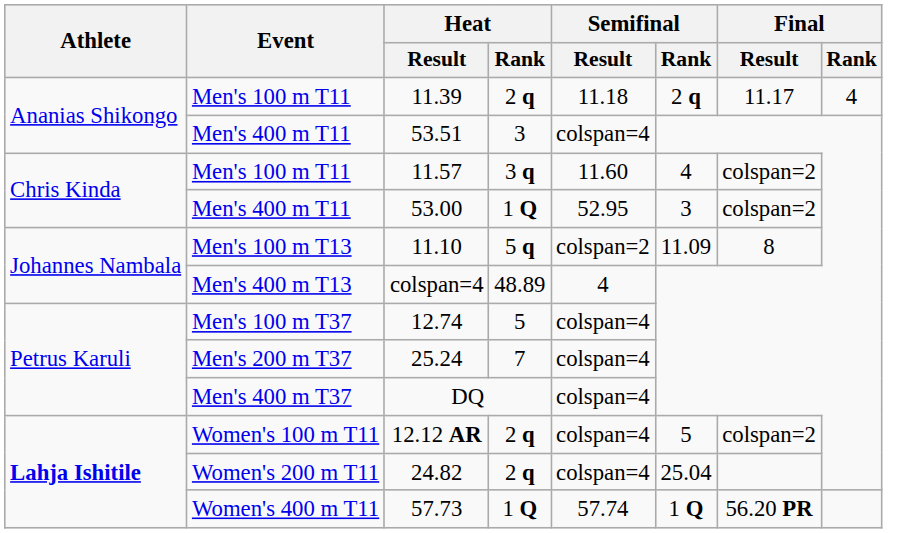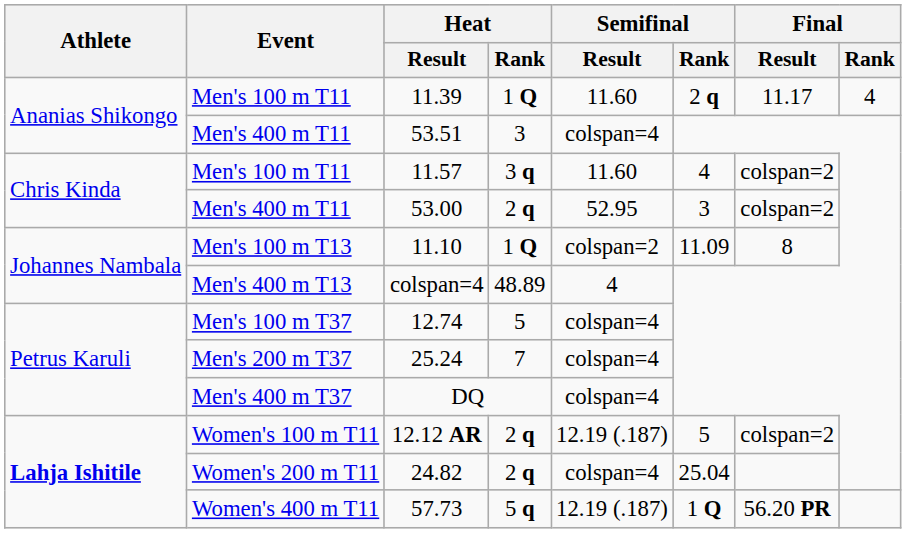(520, 96) 2 q -> (520, 96) 1 Q
(603, 96) 11.18 -> (612, 96) 11.60
(520, 209) 1 Q -> (520, 209) 2 q
(520, 246) 5 q -> (520, 246) 1 Q
(603, 434) colspan=4 -> (612, 434) 12.19 (.187)
(520, 509) 1 Q -> (520, 509) 5 q
(603, 509) 57.74 -> (612, 509) 12.19 (.187)
